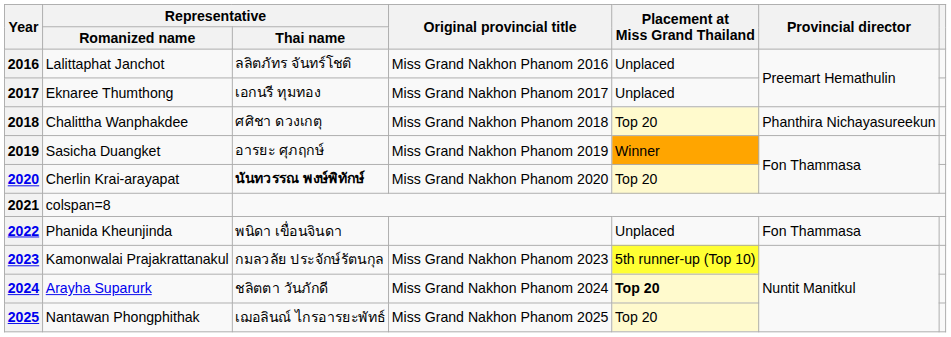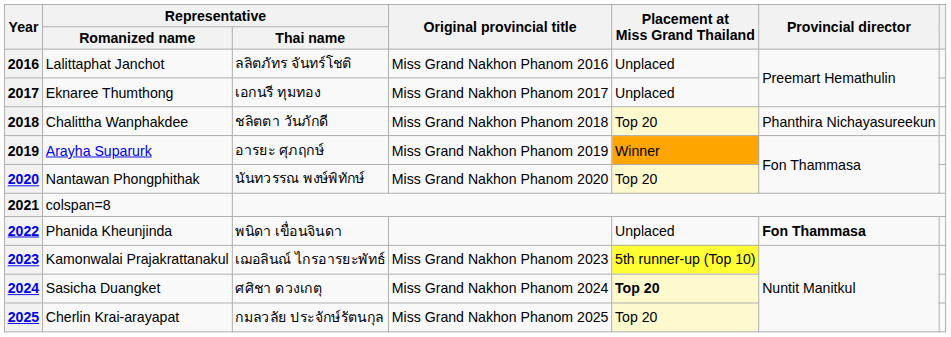(279, 121) ศศิชา ดวงเกตุ -> (282, 121) ชลิตตา วันภักดี
(103, 151) Sasicha Duangket -> (99, 151) Arayha Suparurk
(112, 179) Cherlin Krai-arayapat -> (123, 179) Nantawan Phongphithak
(300, 179) bold -> (300, 179) normal
(811, 231) normal -> (814, 231) bold
(309, 259) กมลวลัย ประจักษ์รัตนกุล -> (310, 259) เฌอลินณ์ ไกรอารยะพัทธ์
(99, 288) Arayha Suparurk -> (103, 288) Sasicha Duangket
(282, 288) ชลิตตา วันภักดี -> (279, 288) ศศิชา ดวงเกตุ
(123, 317) Nantawan Phongphithak -> (112, 317) Cherlin Krai-arayapat
(310, 317) เฌอลินณ์ ไกรอารยะพัทธ์ -> (309, 317) กมลวลัย ประจักษ์รัตนกุล
